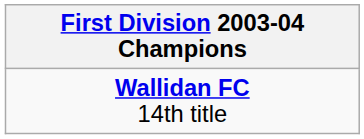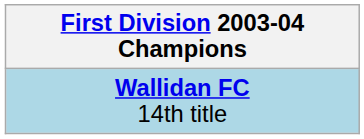(182, 100) no background -> (182, 100) lightblue background
